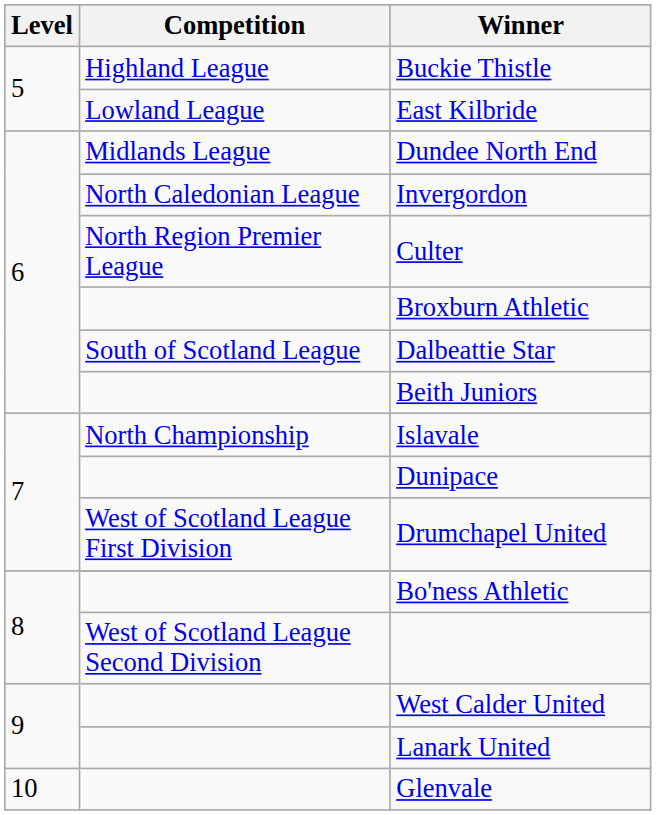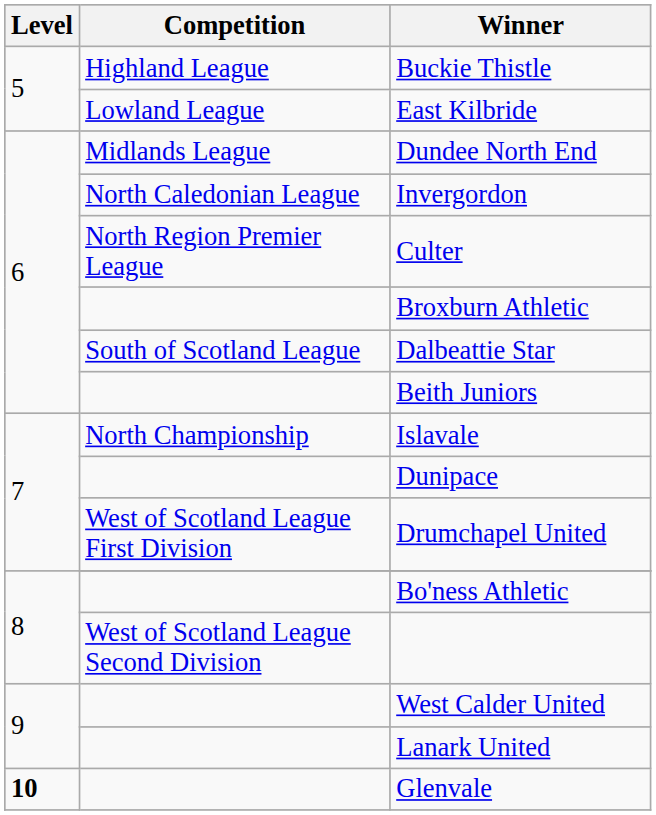(24, 789) normal -> (24, 789) bold
